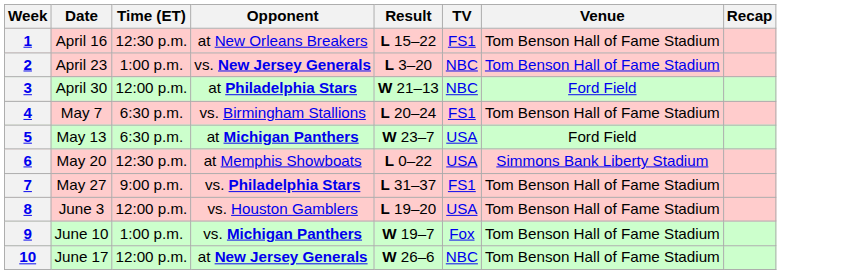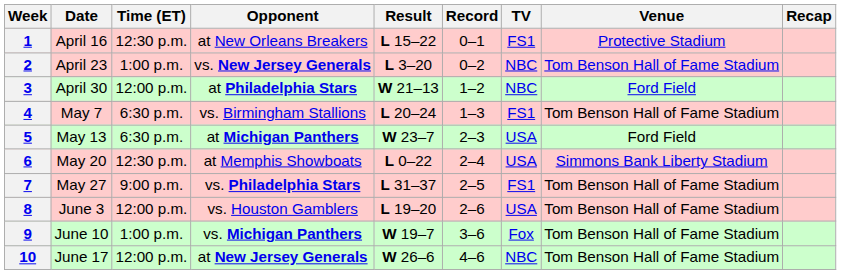+ column: (472, 16)
(602, 40) Tom Benson Hall of Fame Stadium -> (662, 40) Protective Stadium
